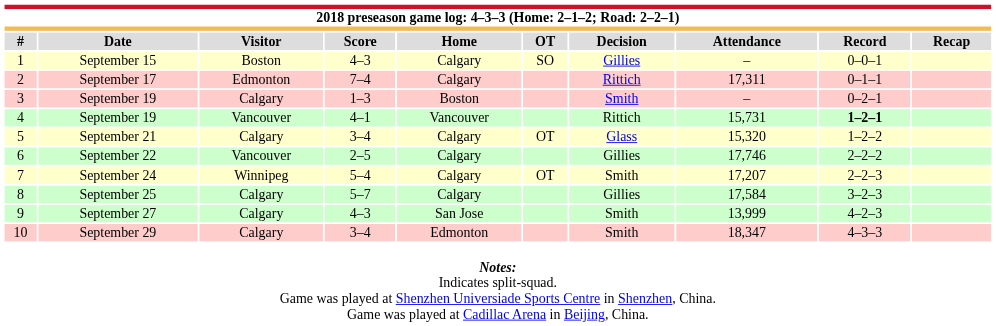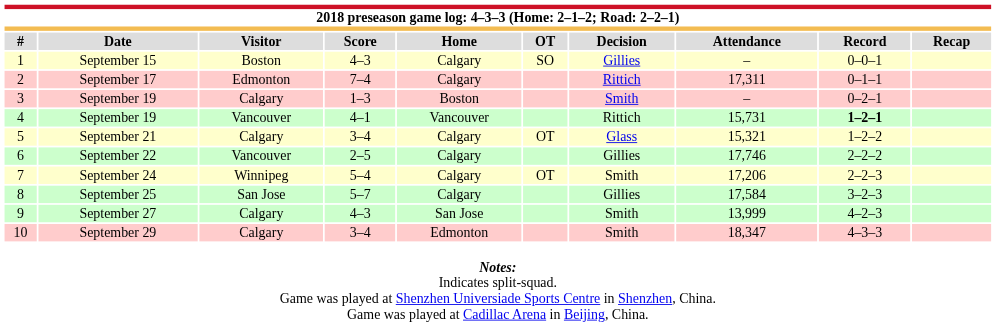(747, 137) 15,320 -> (747, 137) 15,321
(747, 175) 17,207 -> (747, 175) 17,206
(261, 194) Calgary -> (261, 194) San Jose
